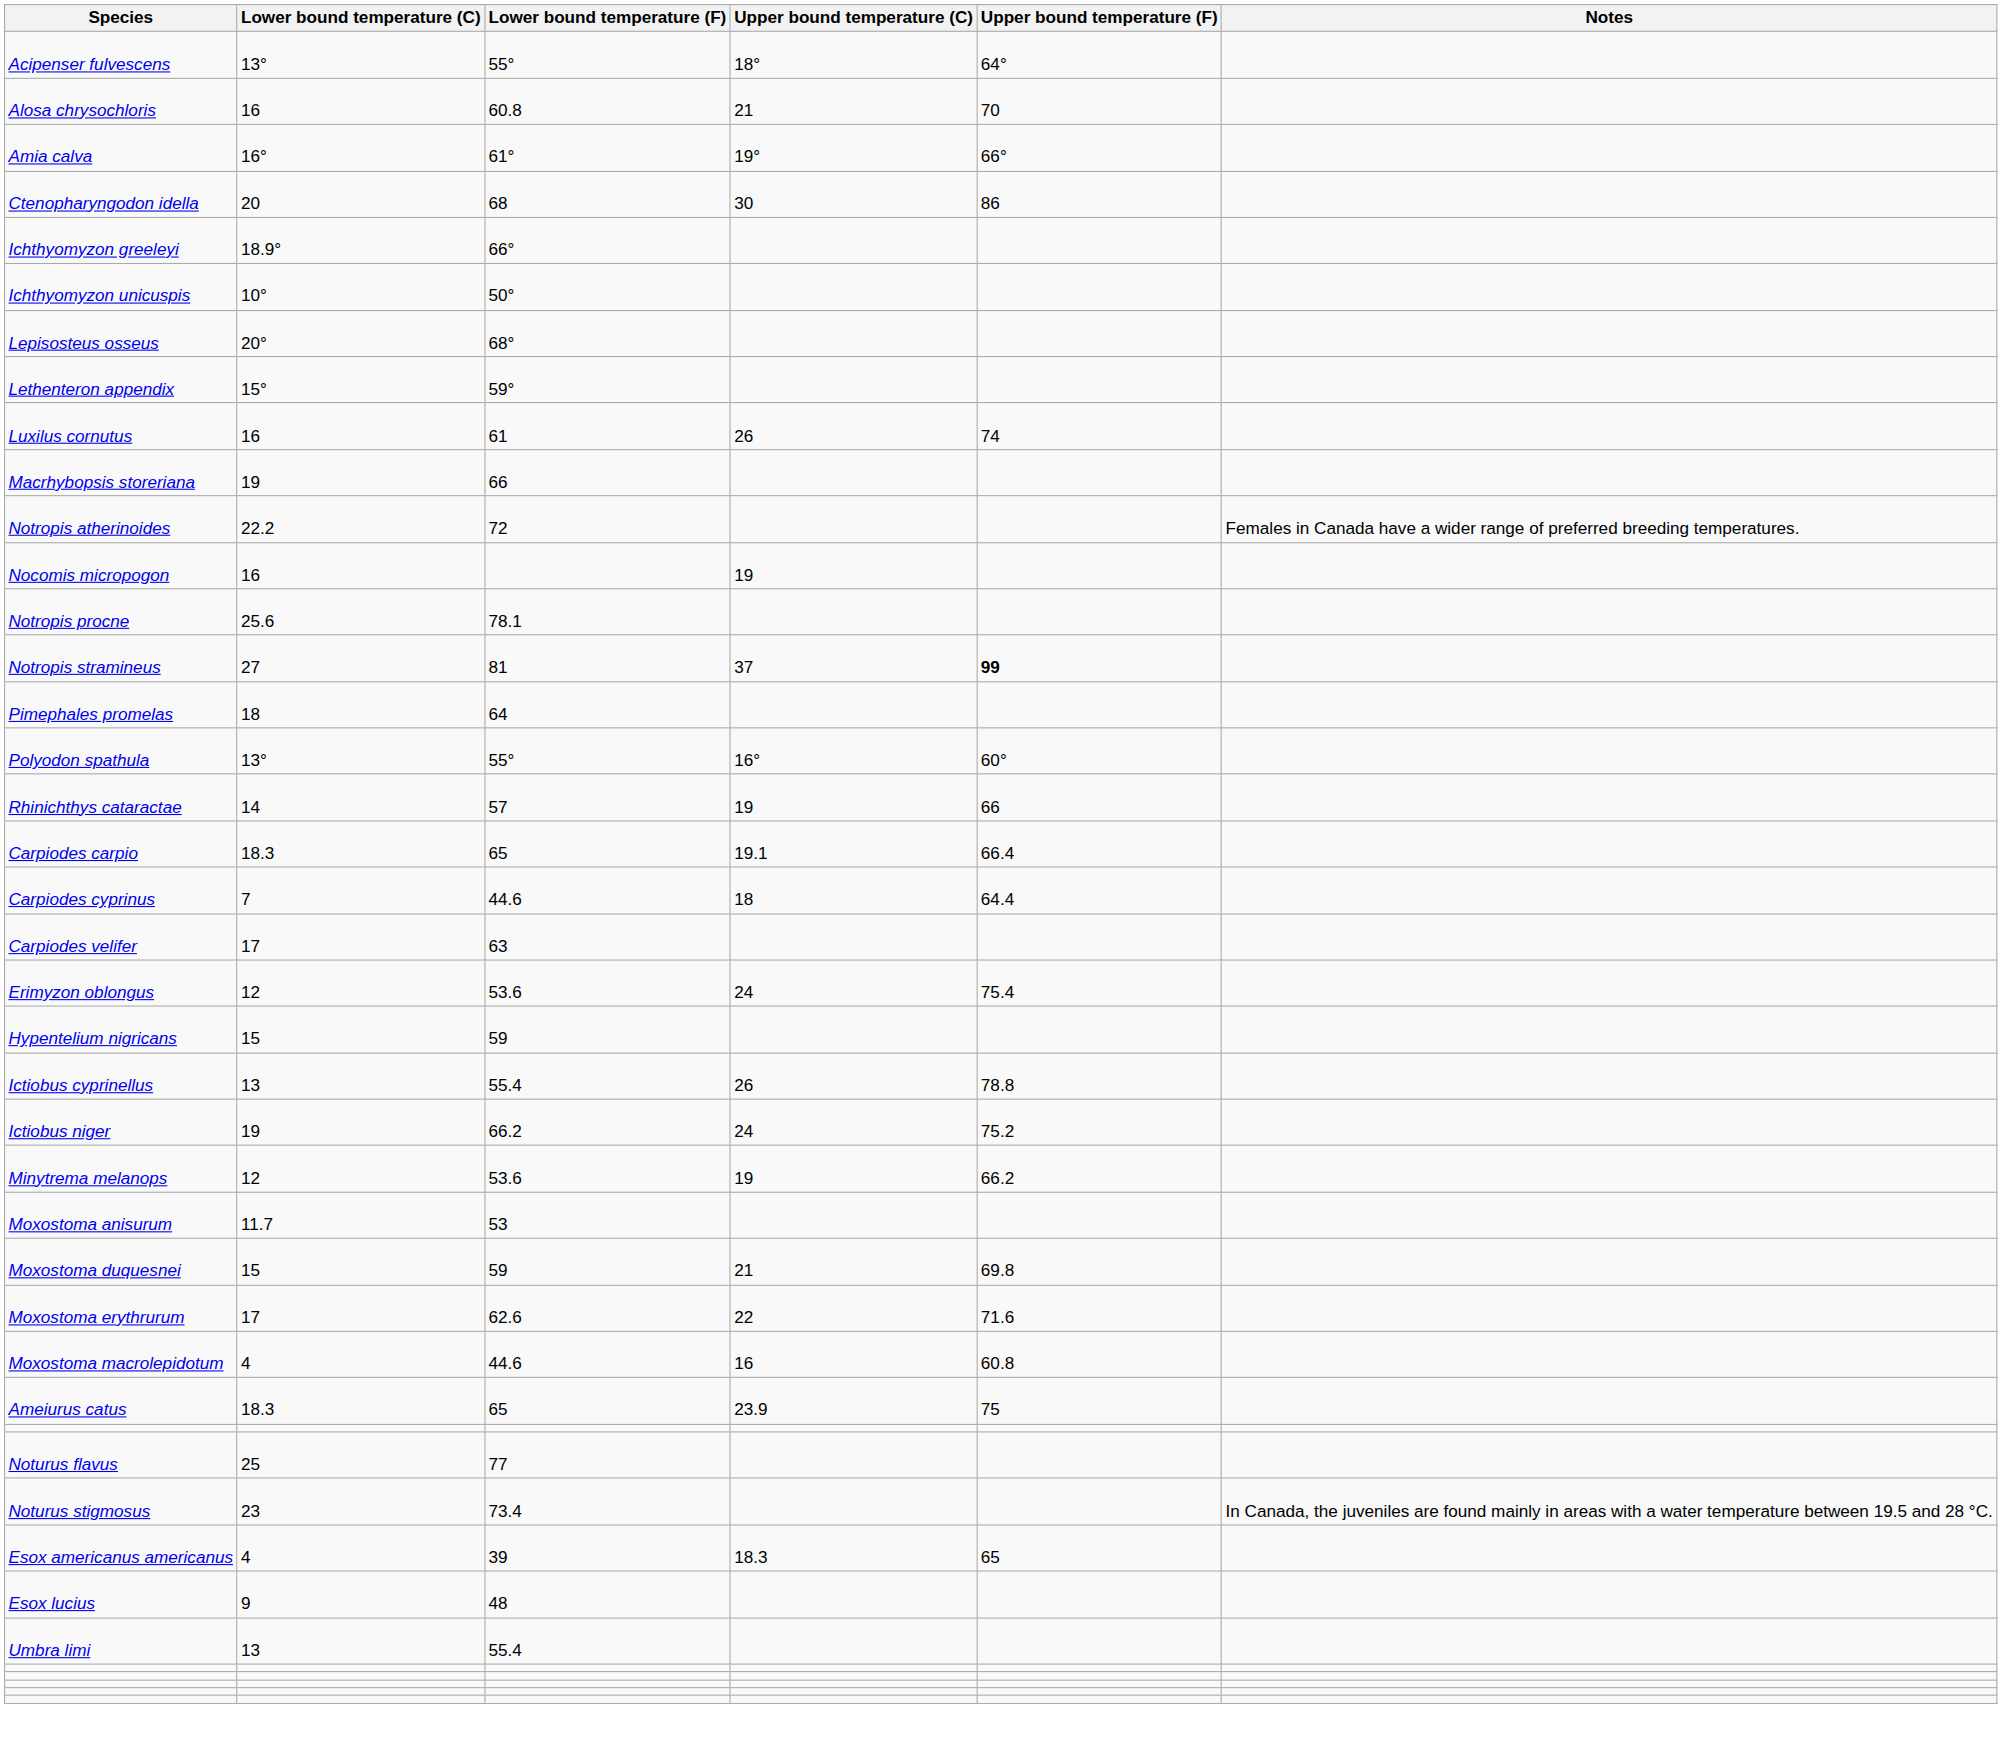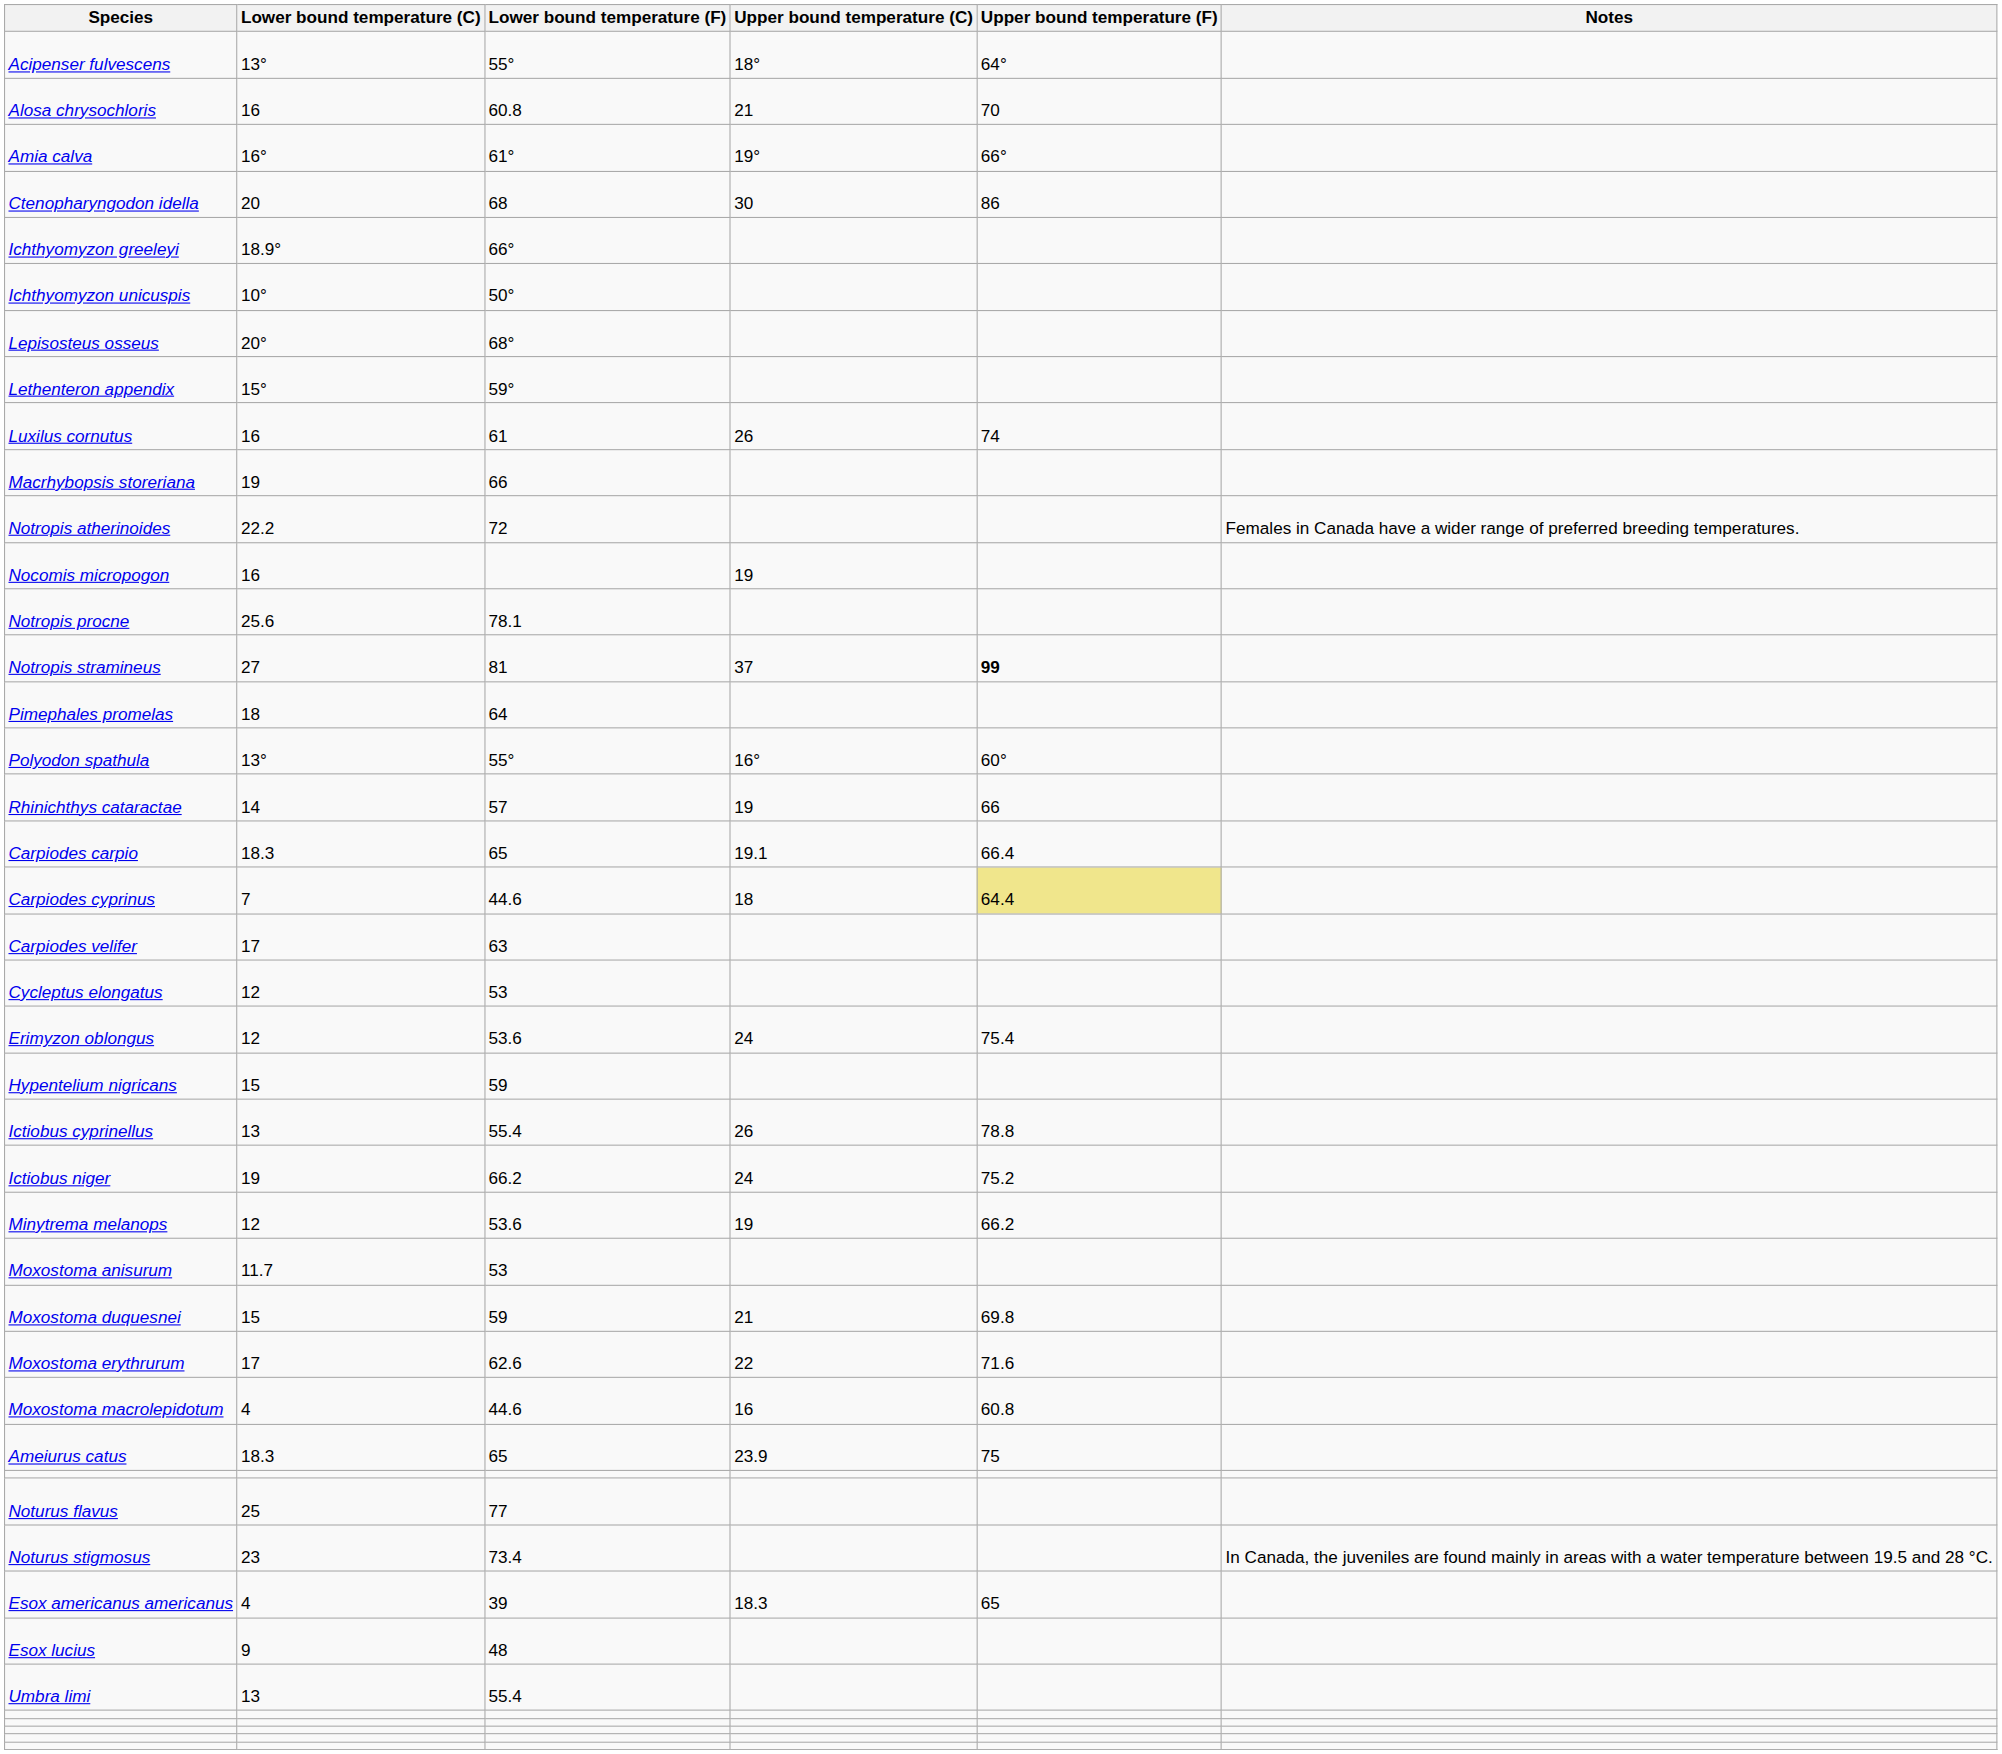(998, 899) no background -> (998, 899) khaki background
+ row: (86, 992)
